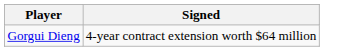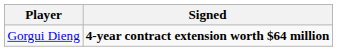(201, 35) normal -> (208, 35) bold
